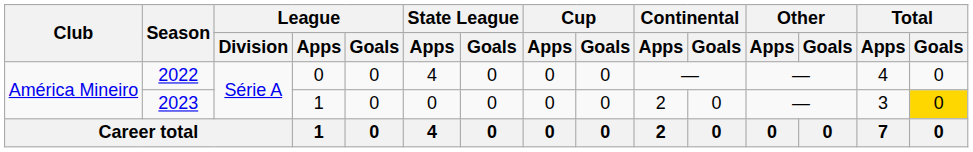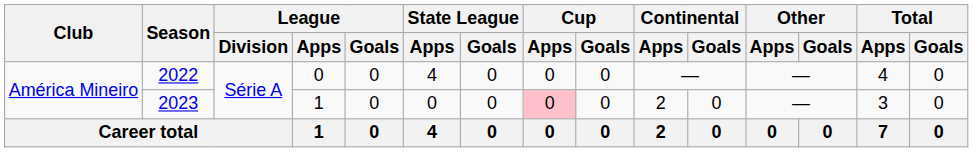(550, 103) no background -> (550, 103) pink background
(939, 103) gold background -> (939, 103) no background
